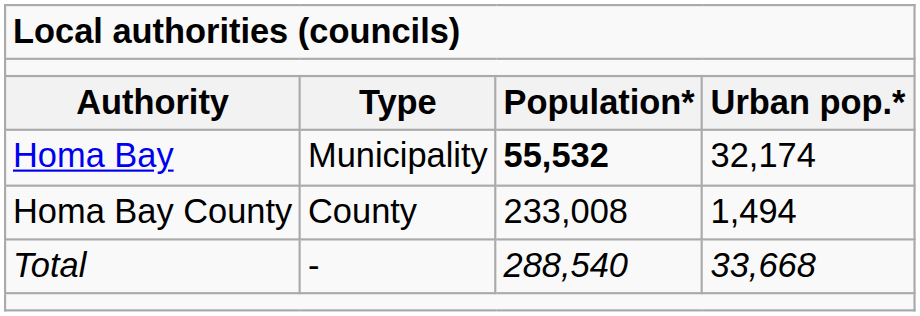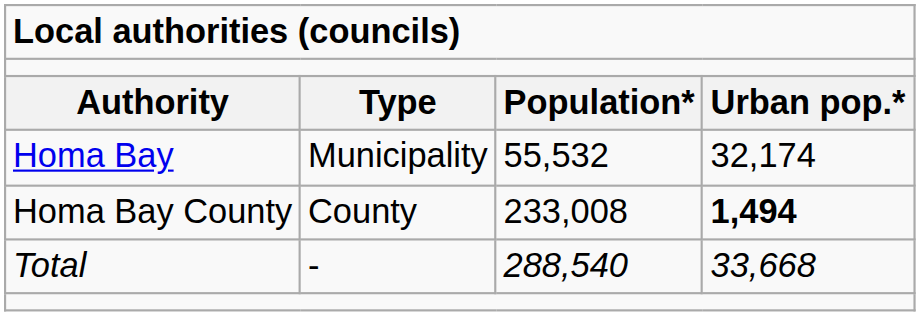(556, 156) bold -> (556, 156) normal
(754, 211) normal -> (754, 211) bold
